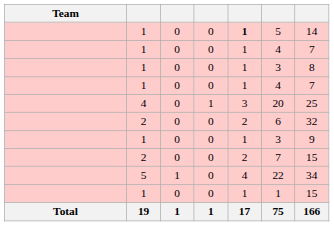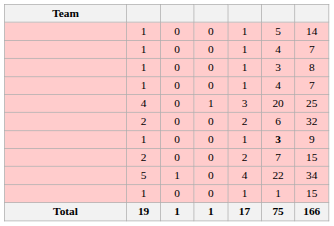(244, 31) bold -> (244, 31) normal
(278, 139) normal -> (278, 139) bold
